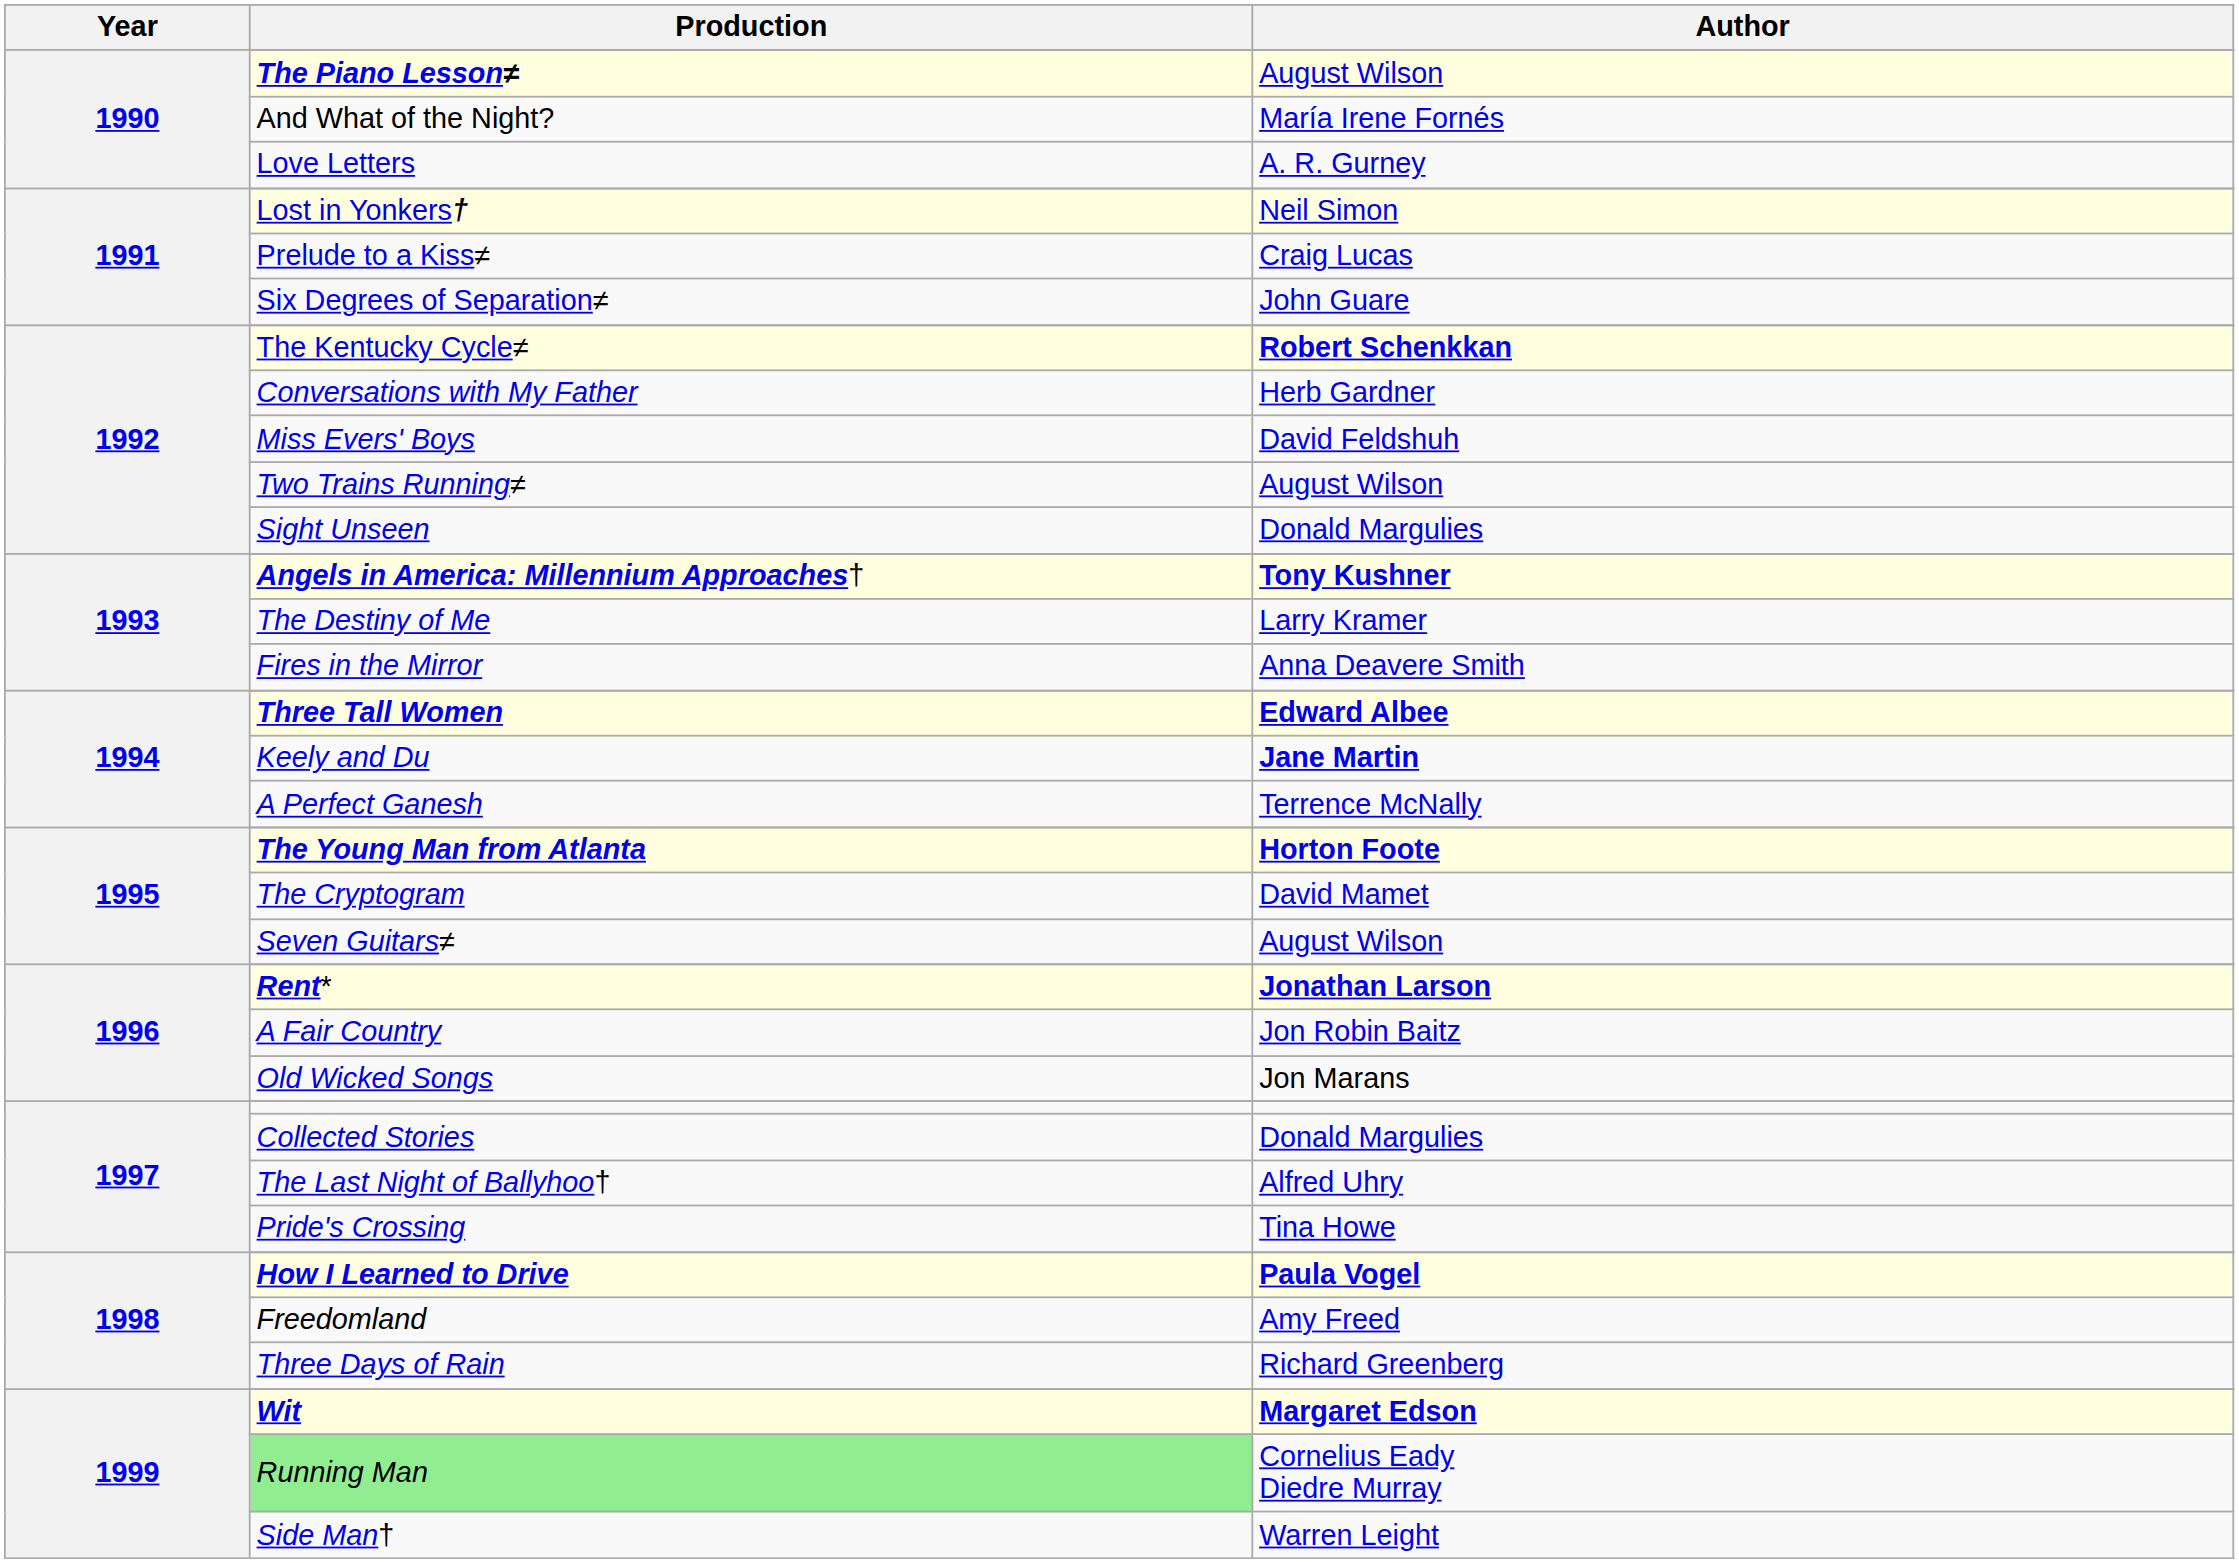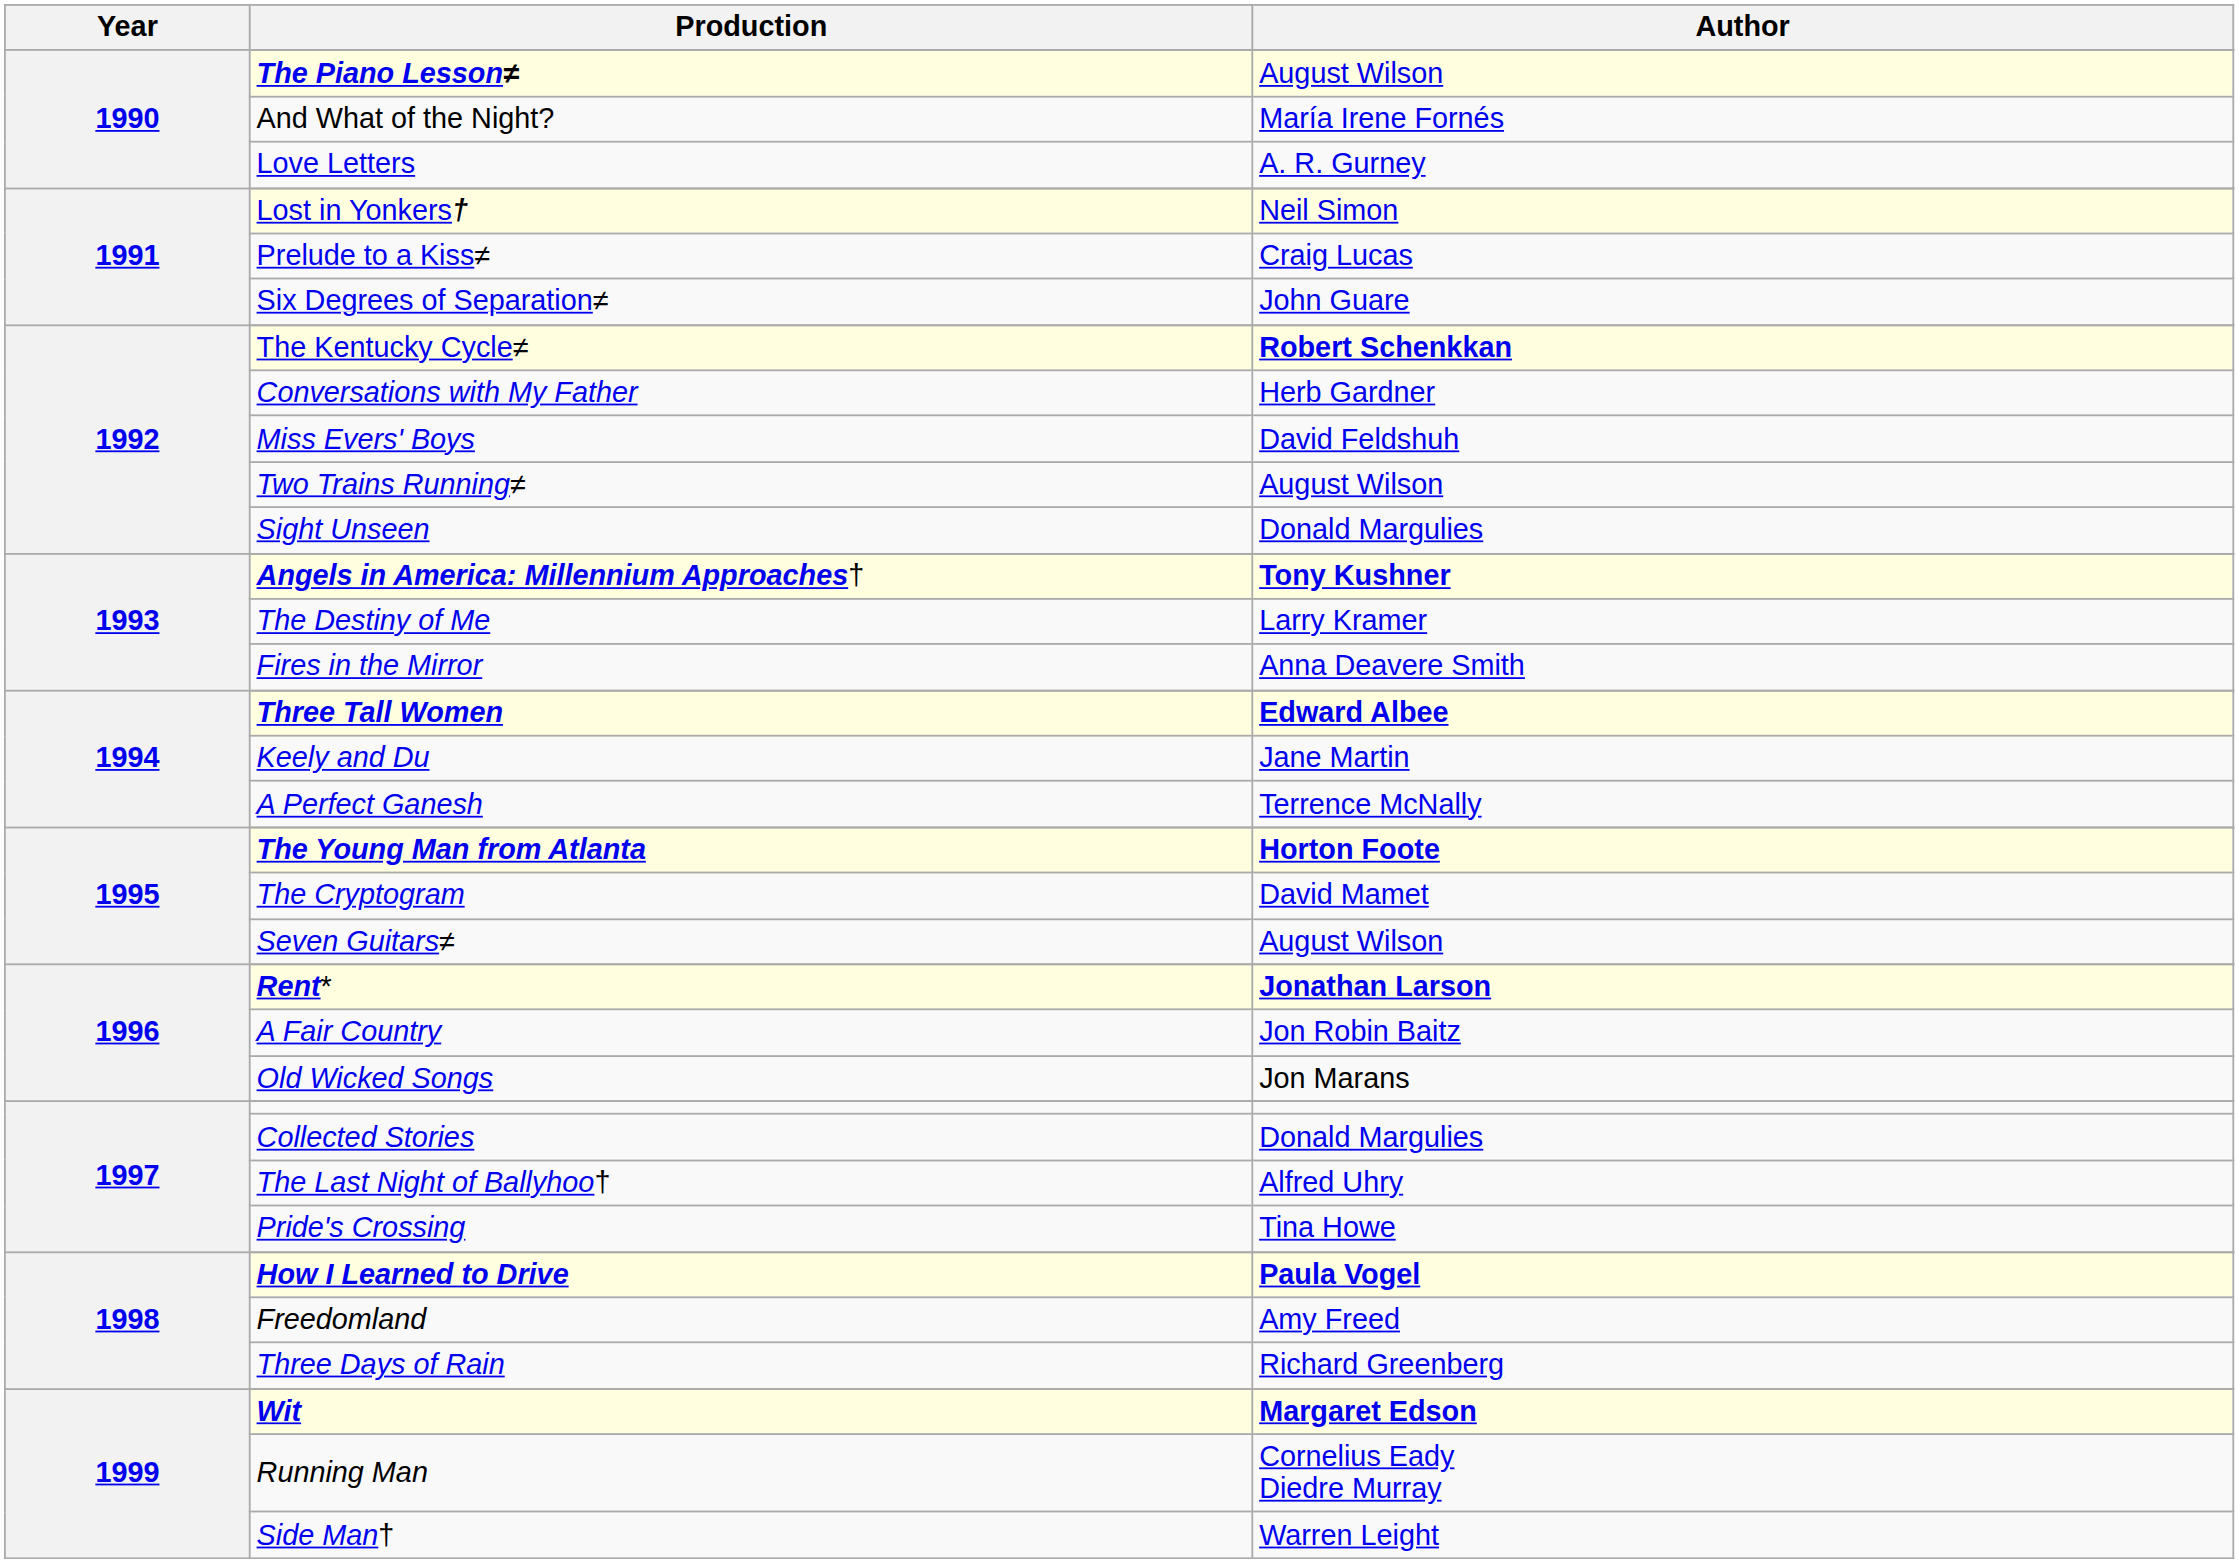(1339, 758) bold -> (1334, 758) normal
(342, 1472) lightgreen background -> (342, 1472) no background
